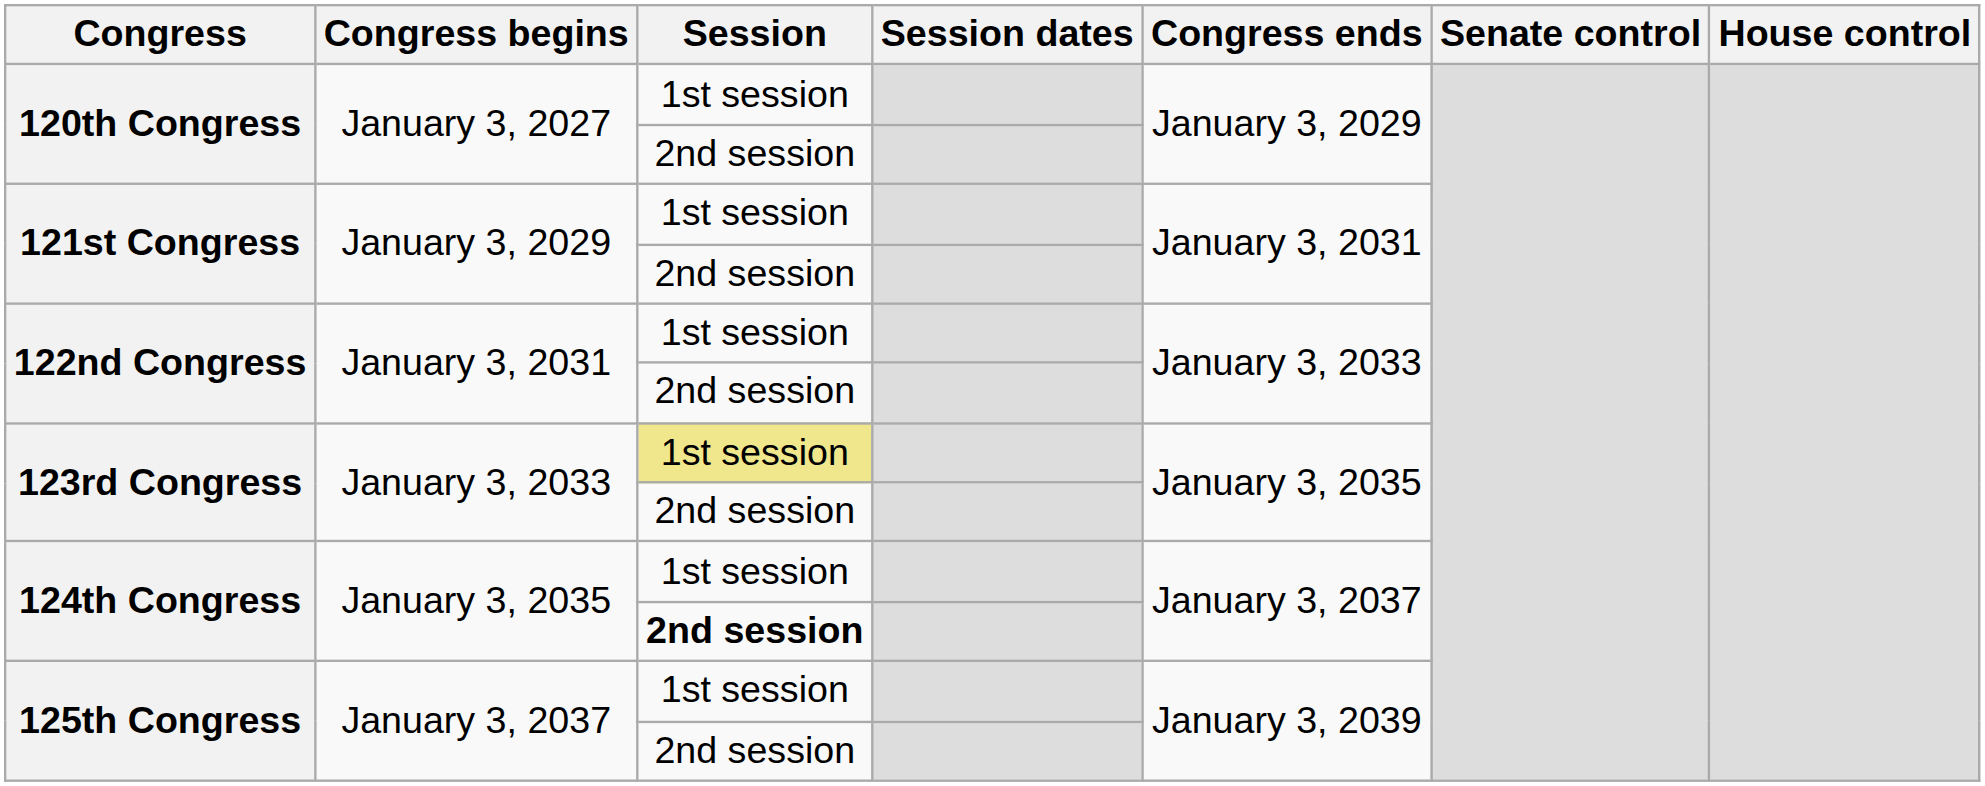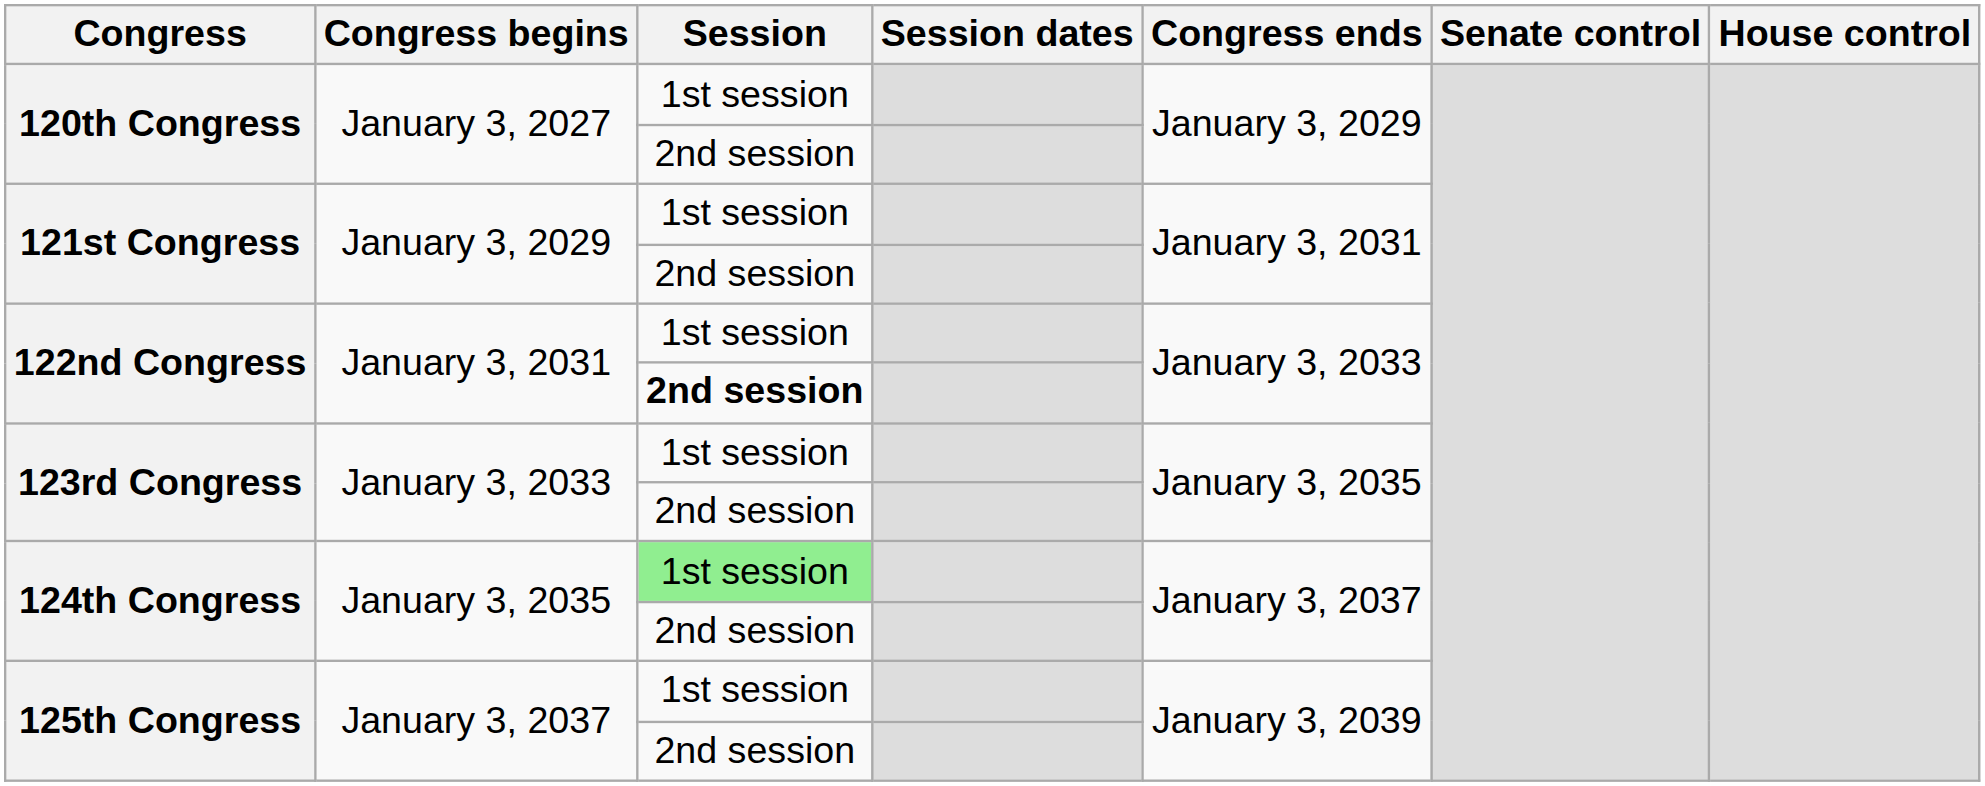(755, 392) normal -> (755, 392) bold
(755, 451) khaki background -> (755, 451) no background
(755, 570) no background -> (755, 570) lightgreen background
(755, 630) bold -> (755, 630) normal
